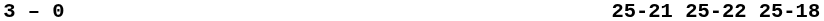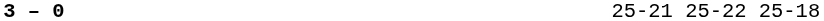(716, 12) bold -> (716, 12) normal
